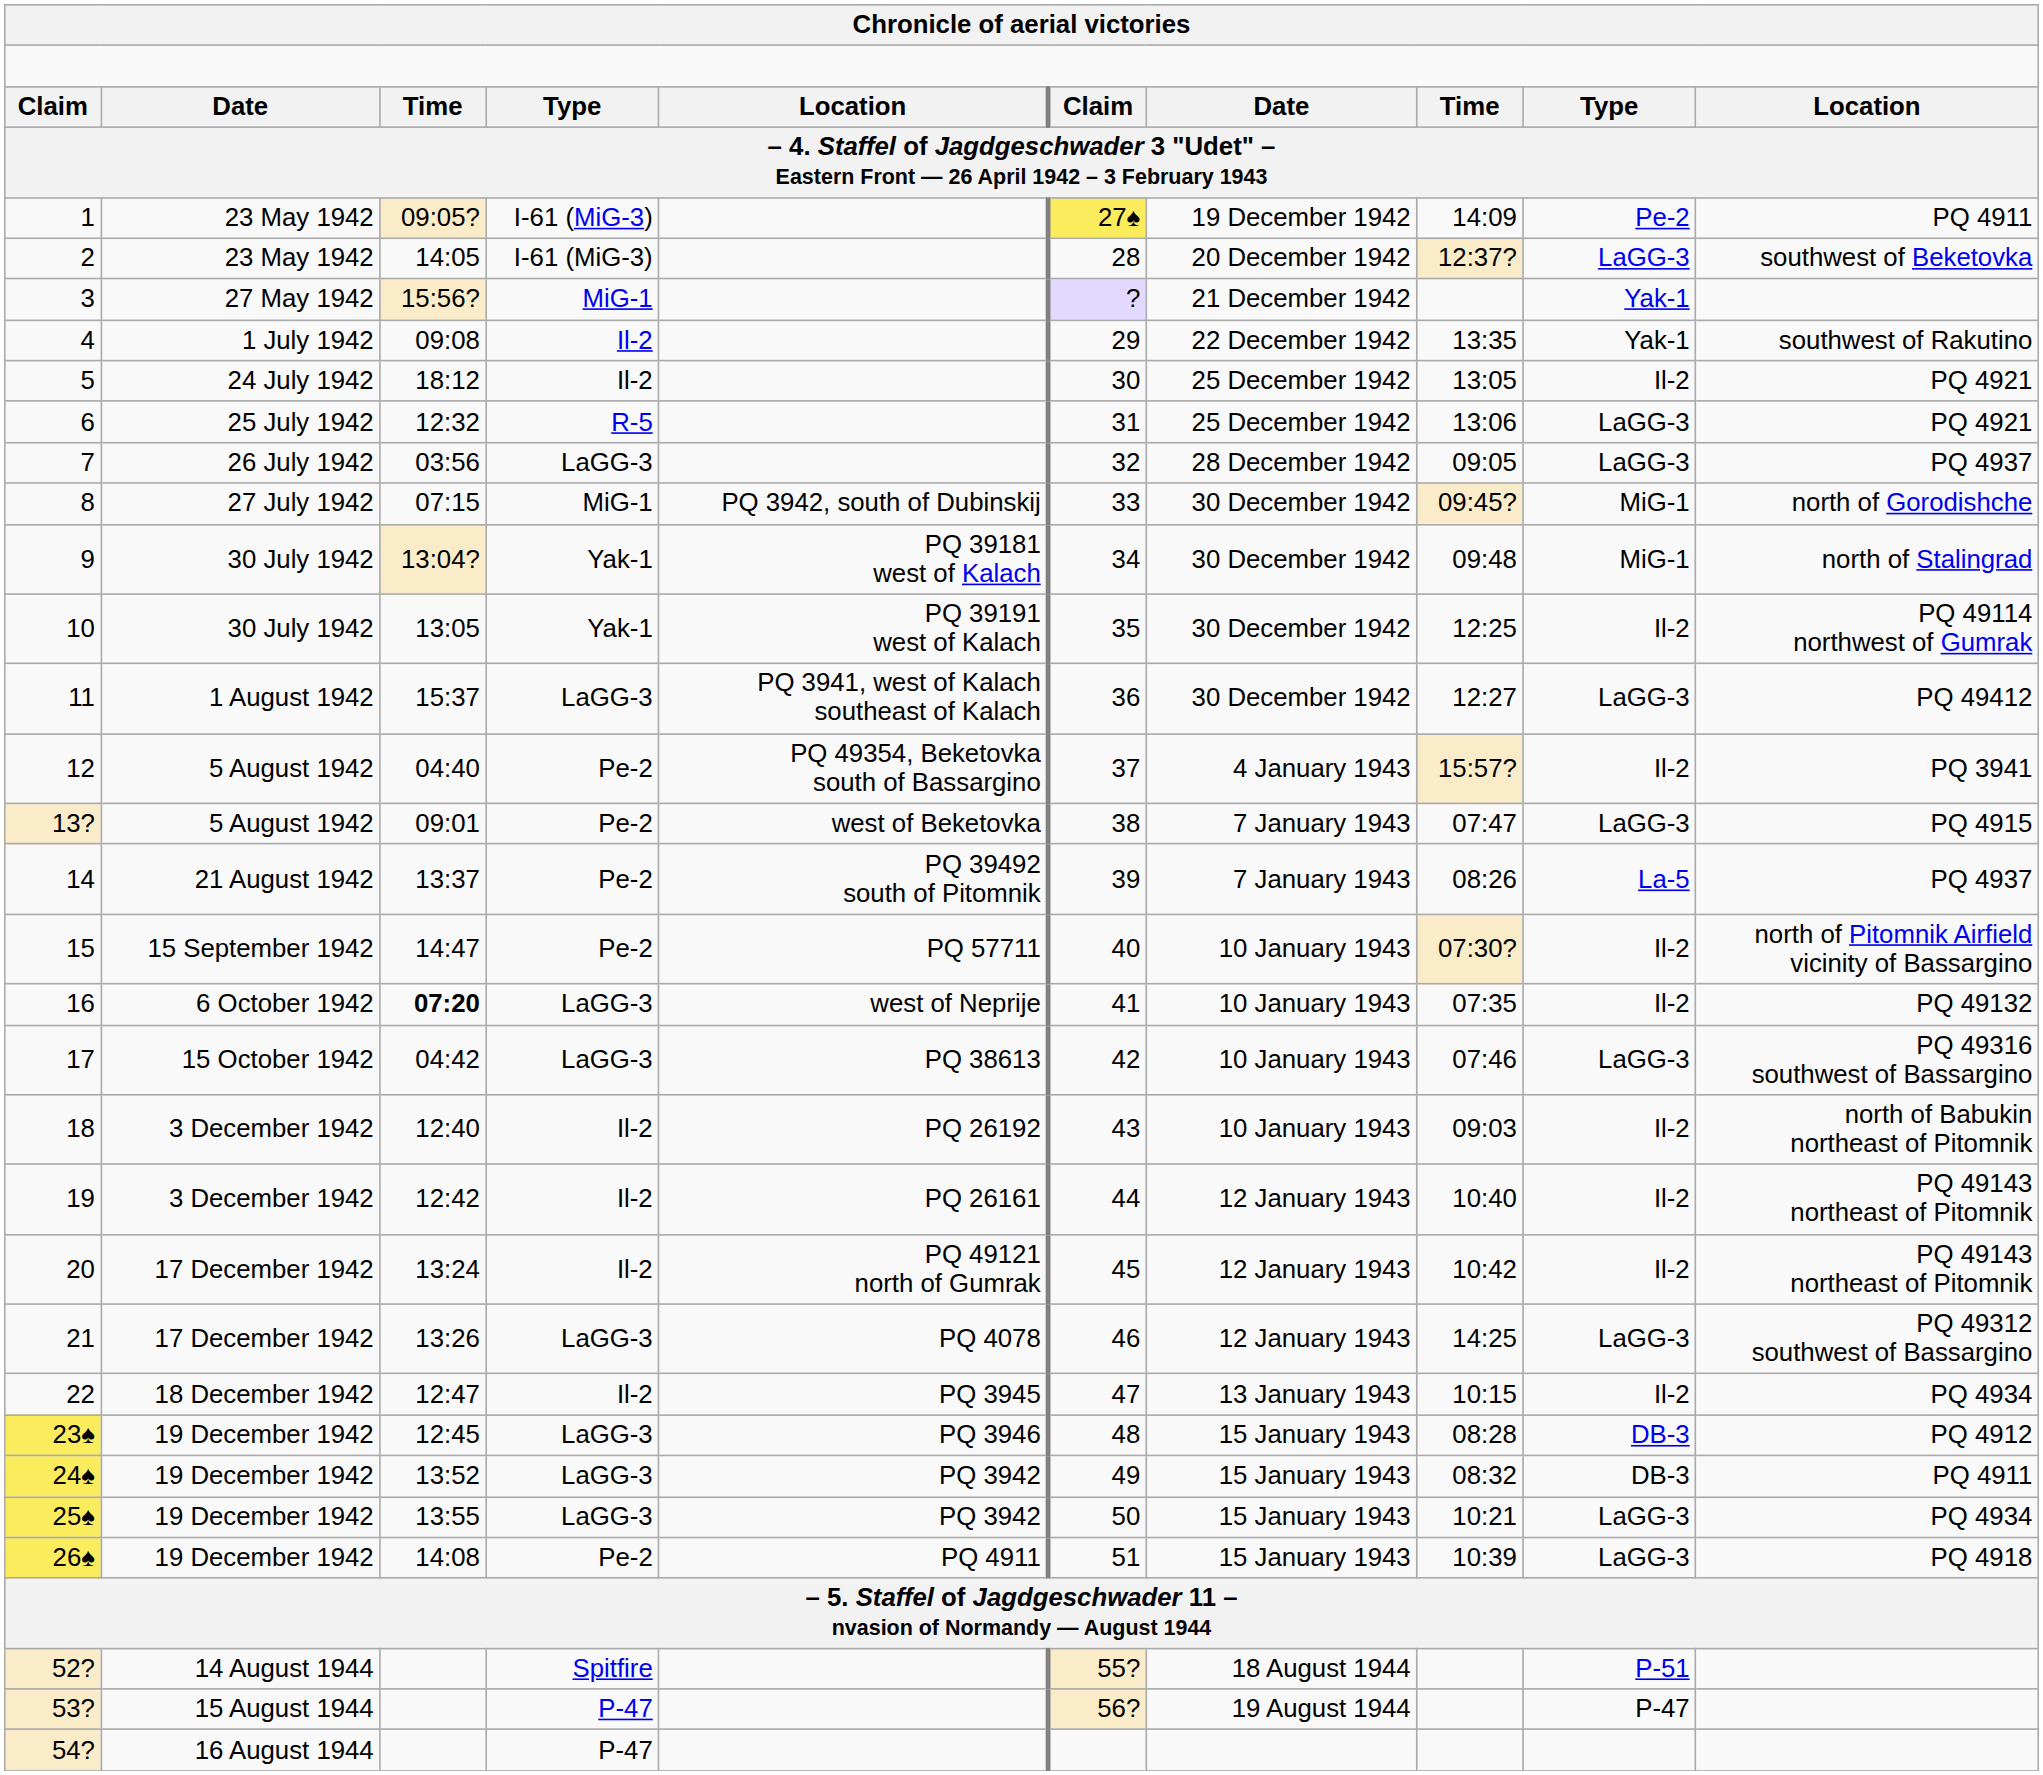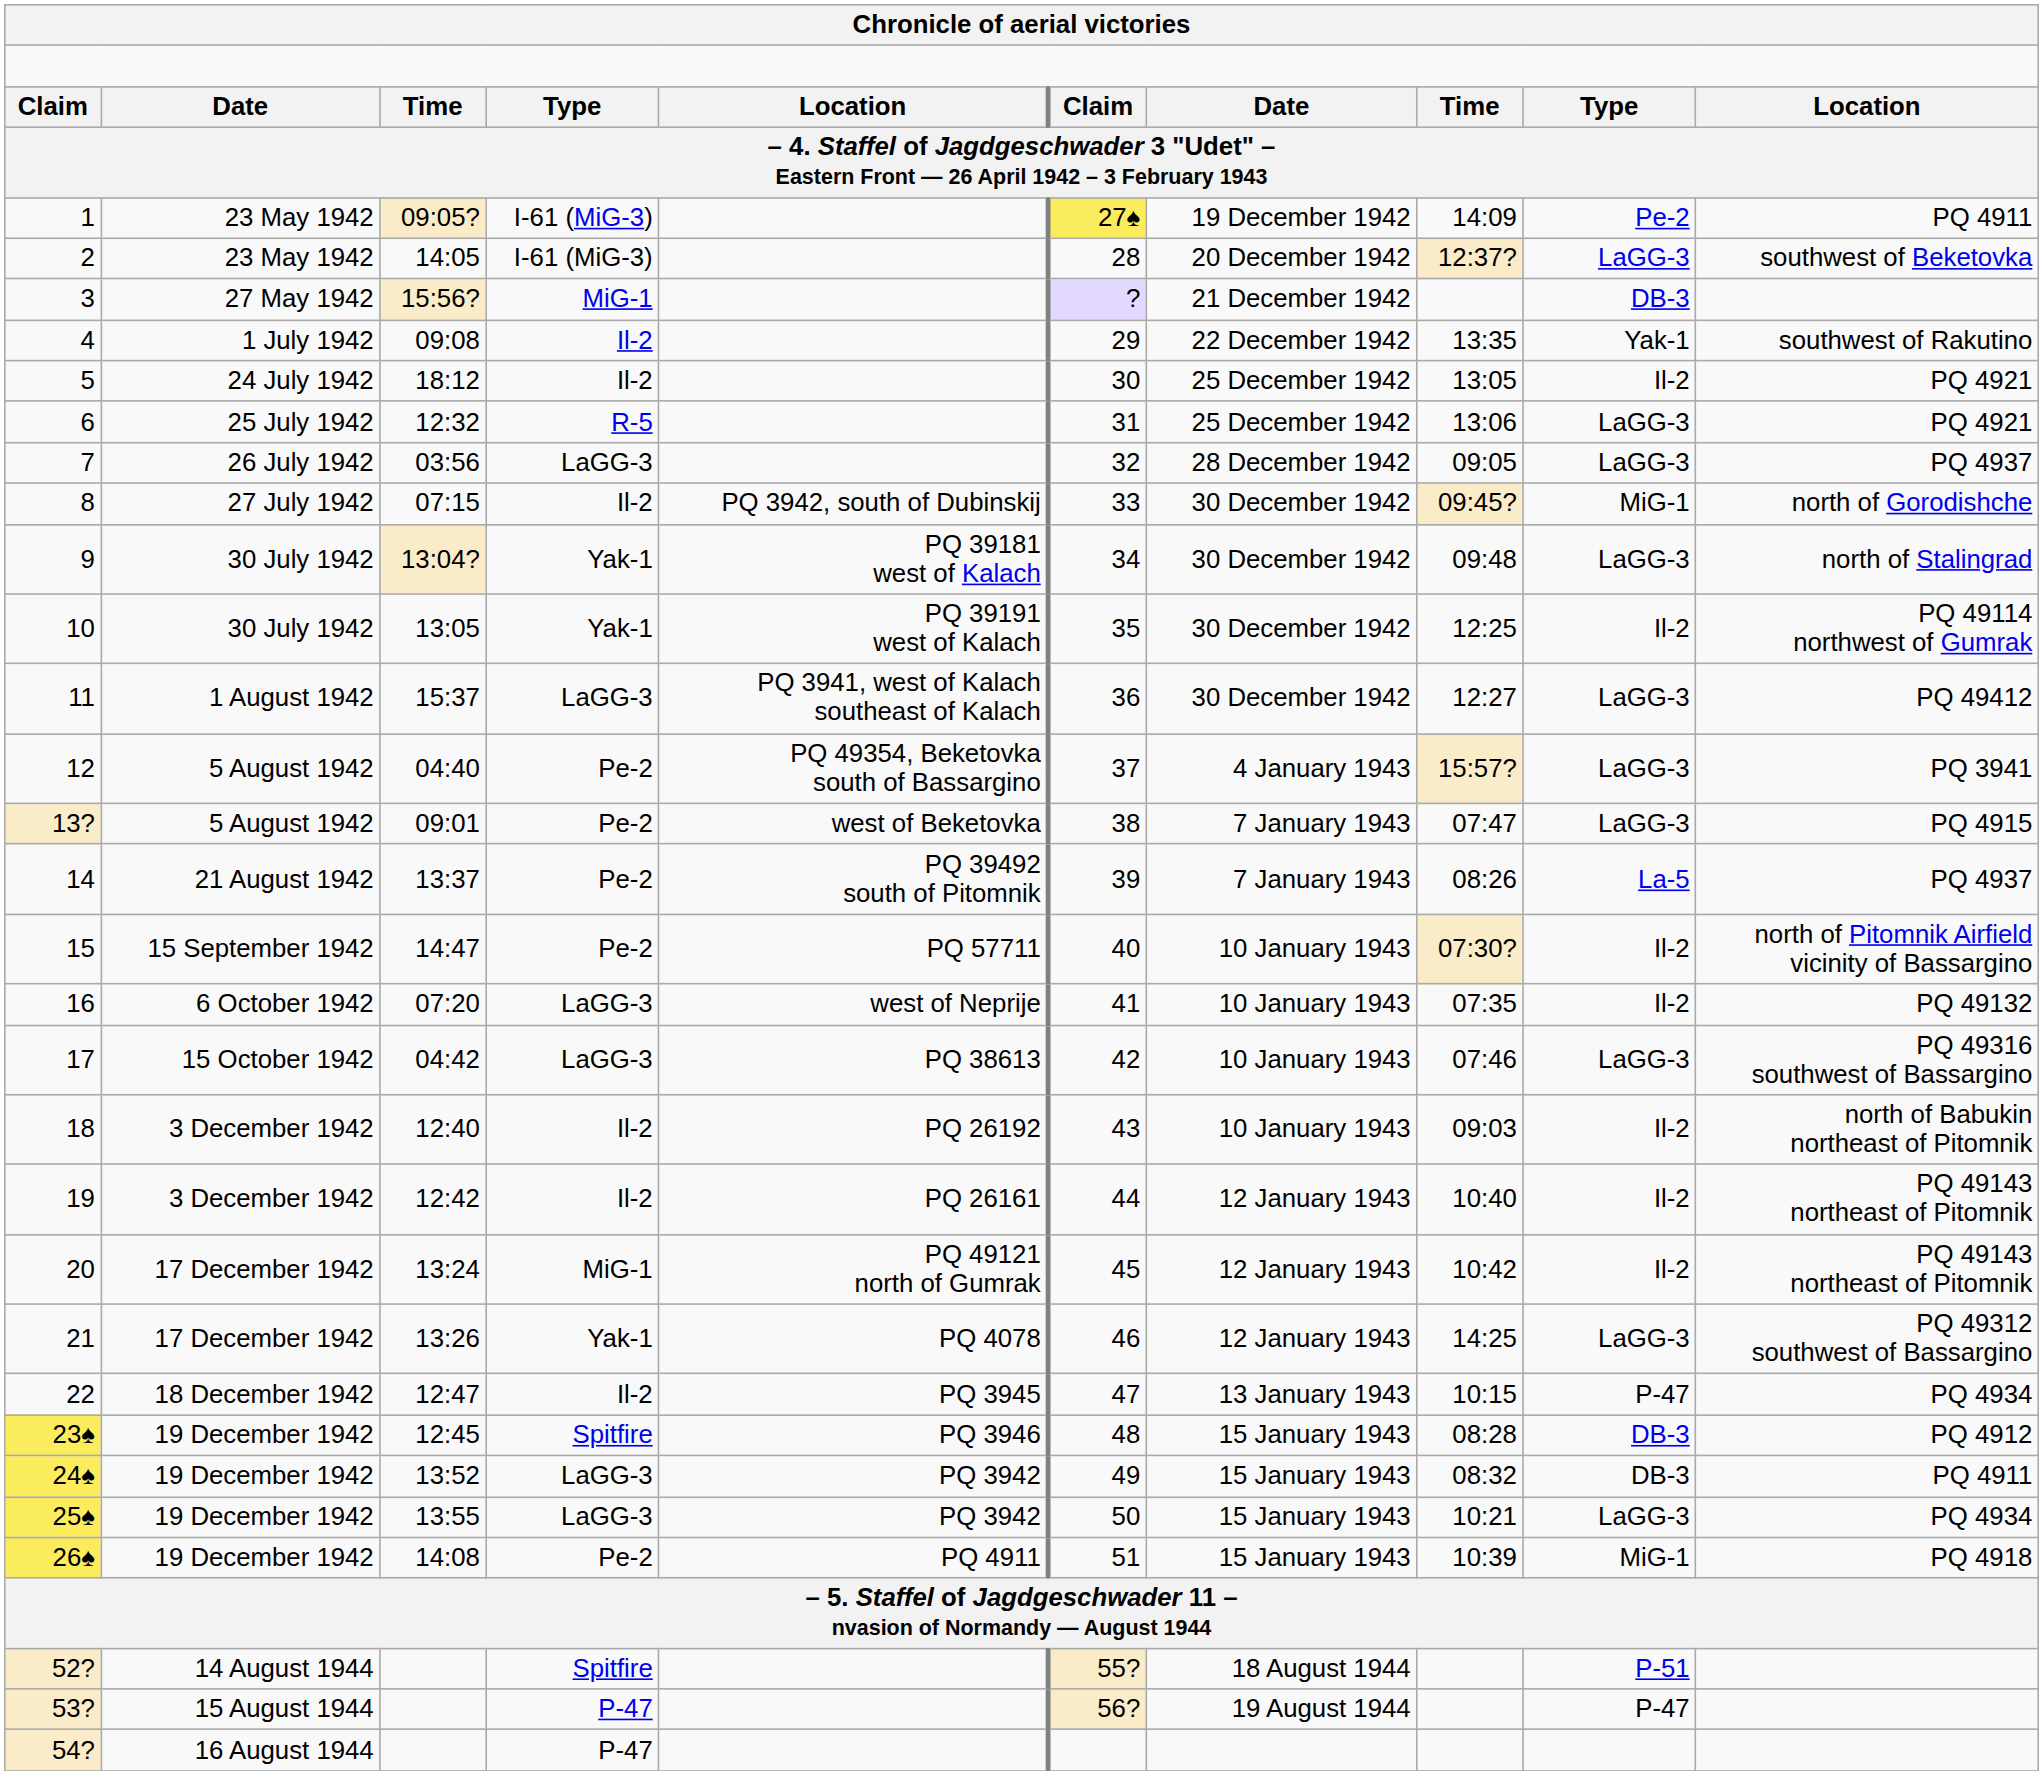(1657, 299) Yak-1 -> (1660, 299) DB-3
(618, 503) MiG-1 -> (635, 503) Il-2
(1655, 558) MiG-1 -> (1644, 558) LaGG-3
(1672, 768) Il-2 -> (1644, 768) LaGG-3
(447, 1004) bold -> (448, 1004) normal
(635, 1268) Il-2 -> (618, 1268) MiG-1
(607, 1338) LaGG-3 -> (620, 1338) Yak-1
(1672, 1394) Il-2 -> (1662, 1394) P-47
(607, 1434) LaGG-3 -> (613, 1434) Spitfire
(1644, 1557) LaGG-3 -> (1655, 1557) MiG-1
